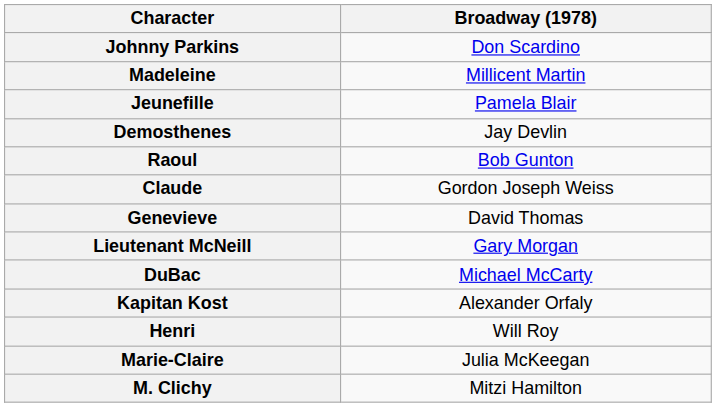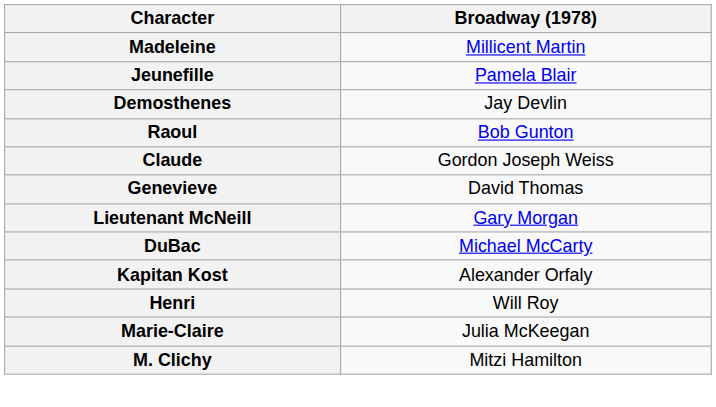- row: (172, 47)
